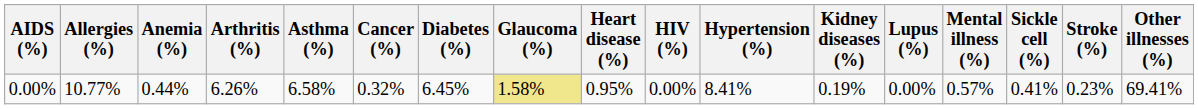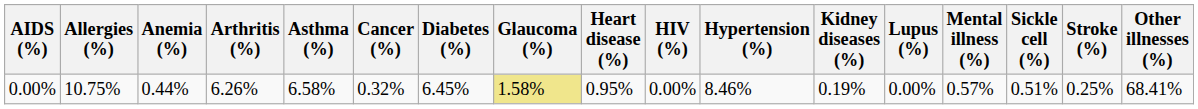(92, 88) 10.77% -> (92, 88) 10.75%
(728, 88) 8.41% -> (728, 88) 8.46%
(1034, 88) 0.41% -> (1034, 88) 0.51%
(1090, 88) 0.23% -> (1090, 88) 0.25%
(1154, 88) 69.41% -> (1154, 88) 68.41%
